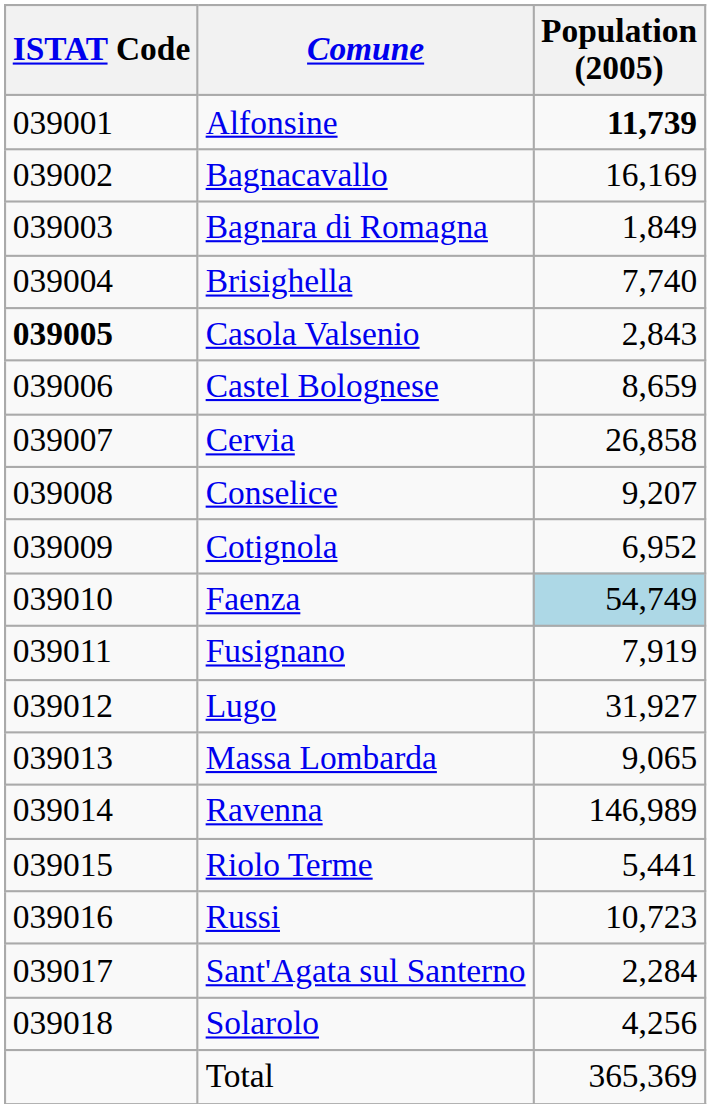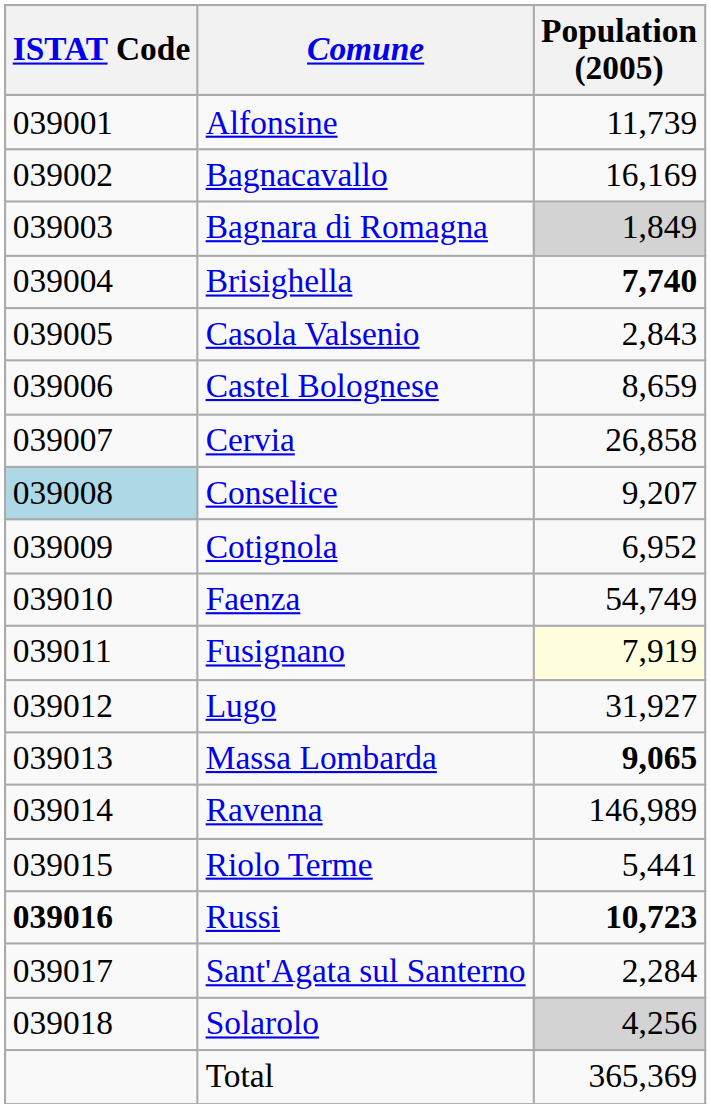(652, 121) bold -> (652, 121) normal
(659, 227) no background -> (659, 227) lightgrey background
(659, 280) normal -> (659, 280) bold
(63, 333) bold -> (63, 333) normal
(63, 492) no background -> (63, 492) lightblue background
(651, 598) lightblue background -> (651, 598) no background
(659, 652) no background -> (659, 652) lightyellow background
(659, 758) normal -> (659, 758) bold
(63, 917) normal -> (63, 917) bold
(651, 917) normal -> (651, 917) bold
(659, 1023) no background -> (659, 1023) lightgrey background
